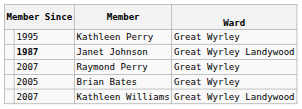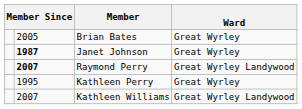rows swapped: (107, 82) <-> (115, 37)
(234, 52) Great Wyrley Landywood -> (207, 52) Great Wyrley
(27, 67) normal -> (27, 67) bold
(207, 67) Great Wyrley -> (234, 67) Great Wyrley Landywood
